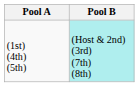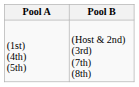(98, 56) paleturquoise background -> (98, 56) no background
